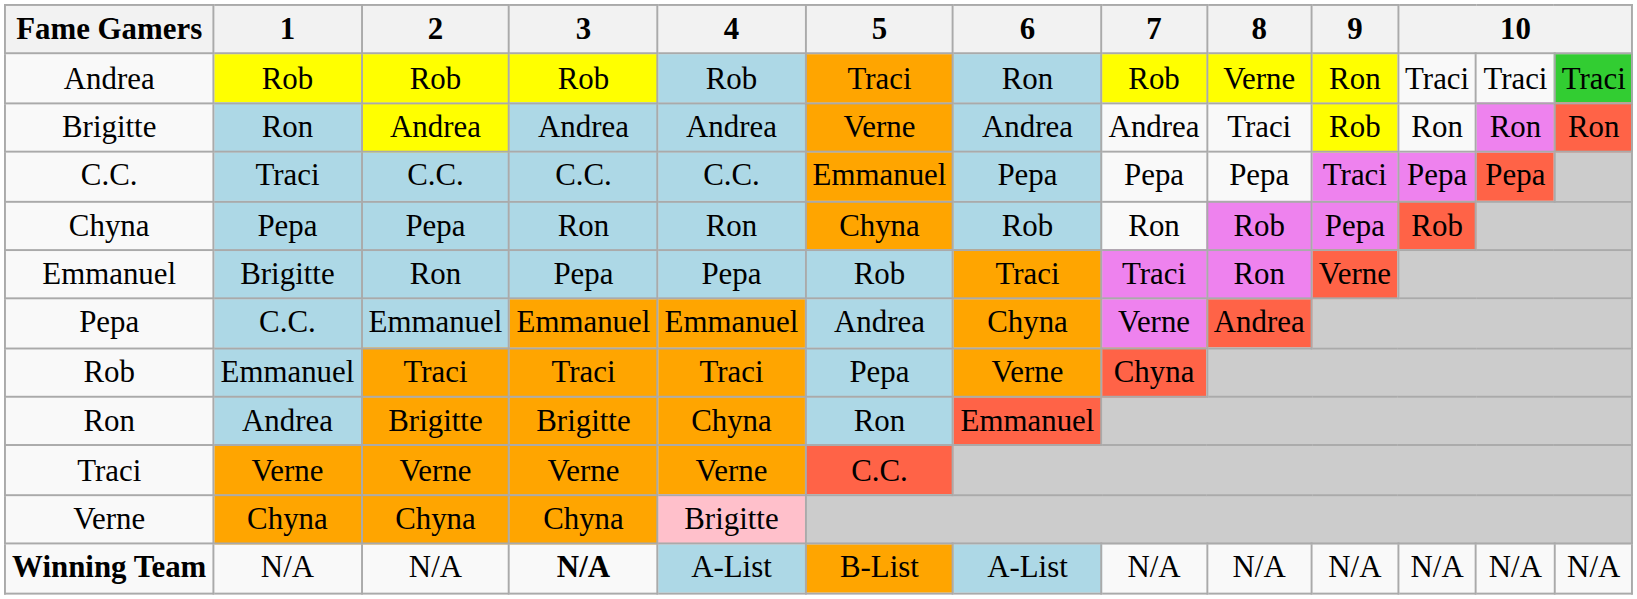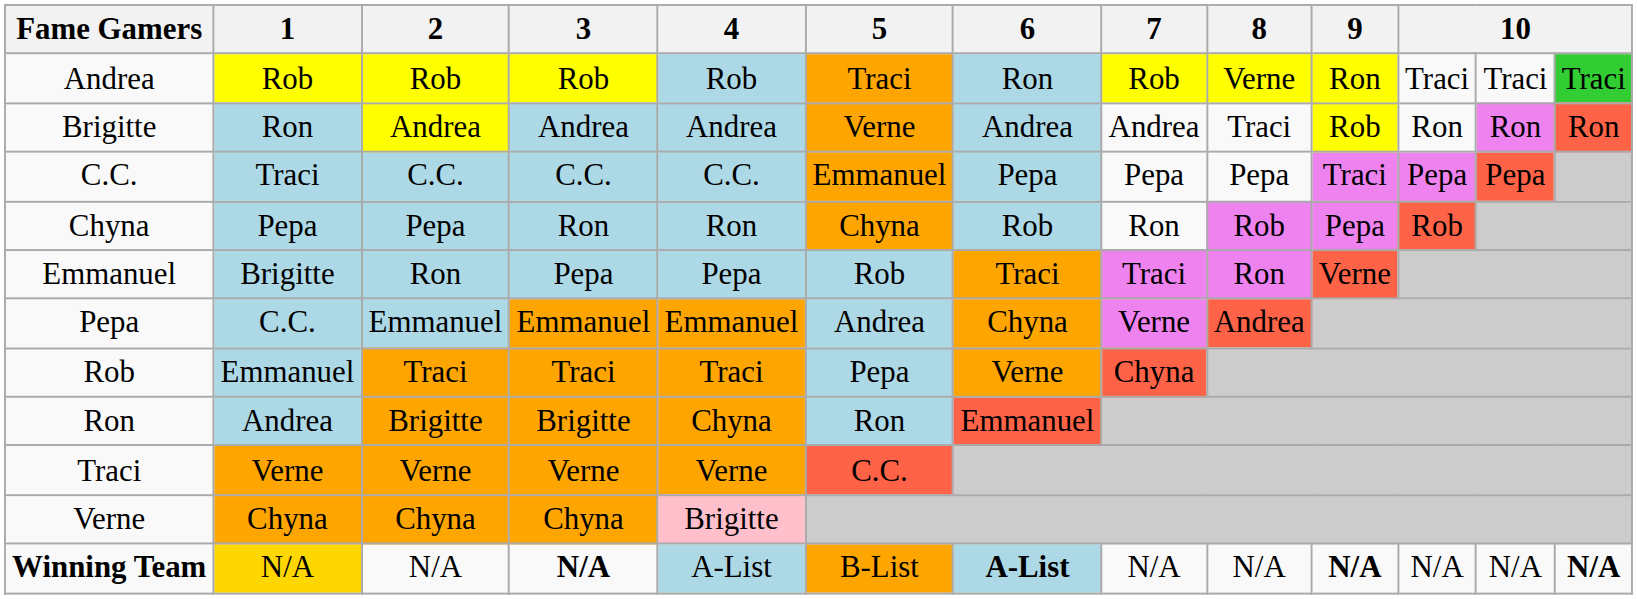(287, 567) no background -> (287, 567) gold background
(1027, 567) normal -> (1027, 567) bold
(1355, 567) normal -> (1355, 567) bold
(1594, 567) normal -> (1594, 567) bold
